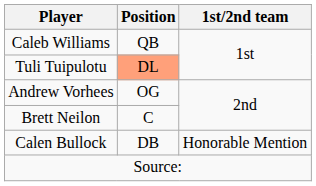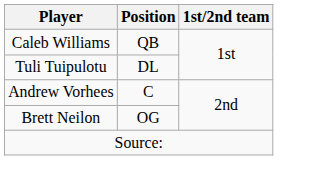(148, 67) lightsalmon background -> (148, 67) no background
(148, 92) OG -> (148, 92) C
(148, 117) C -> (148, 117) OG
- row: (61, 142)
